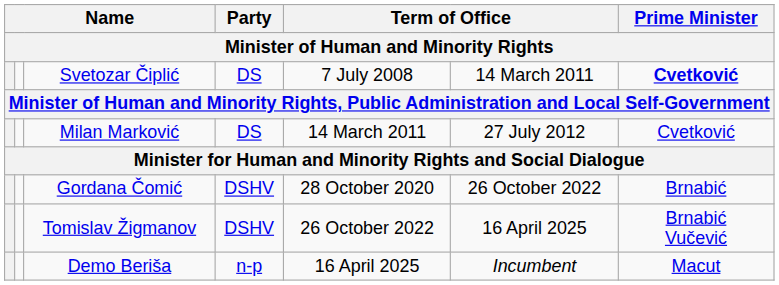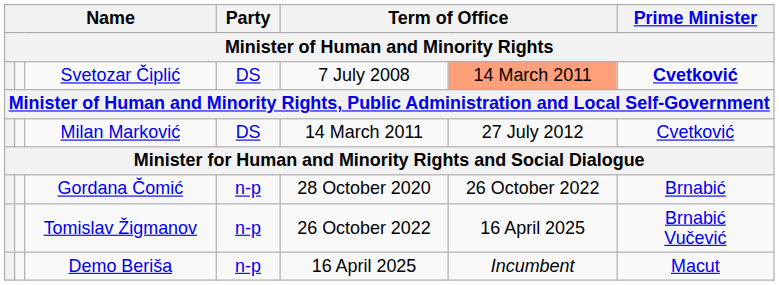(535, 75) no background -> (533, 75) lightsalmon background
(249, 189) DSHV -> (248, 189) n-p
(249, 227) DSHV -> (248, 227) n-p
